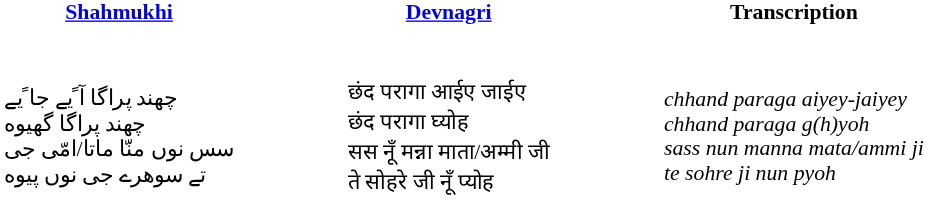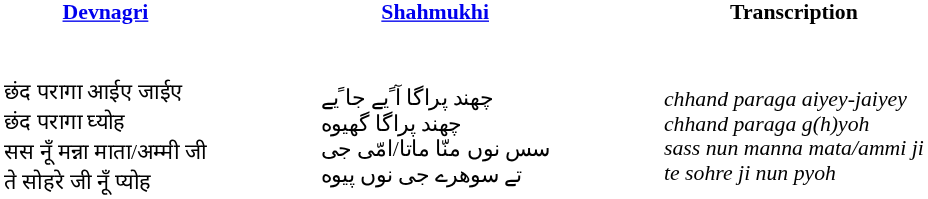columns swapped: (119, 12) <-> (449, 12)
